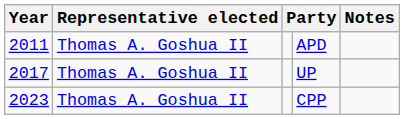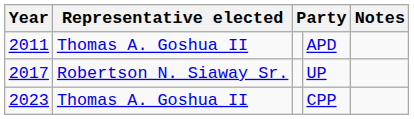(153, 73) Thomas A. Goshua II -> (173, 73) Robertson N. Siaway Sr.
